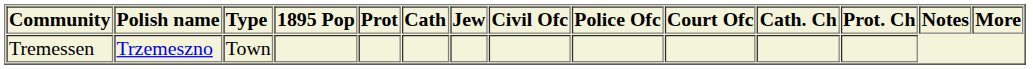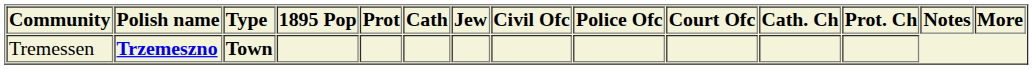(165, 48) normal -> (167, 48) bold
(248, 48) normal -> (249, 48) bold
